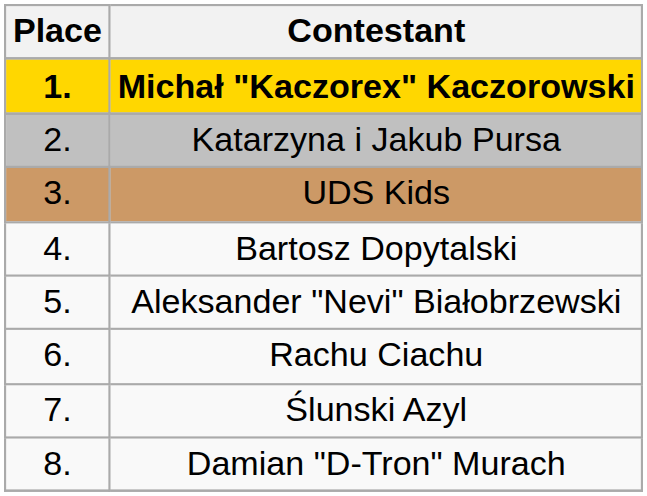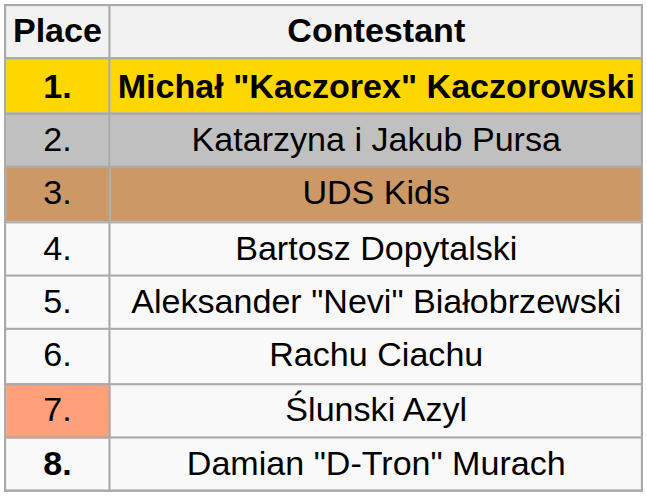(57, 409) no background -> (57, 409) lightsalmon background
(57, 463) normal -> (57, 463) bold
